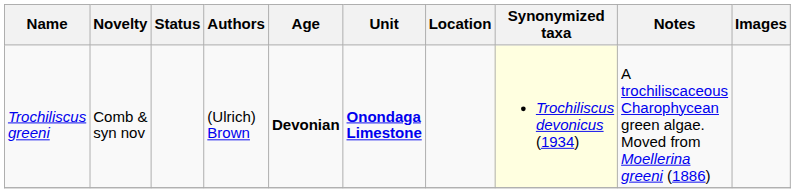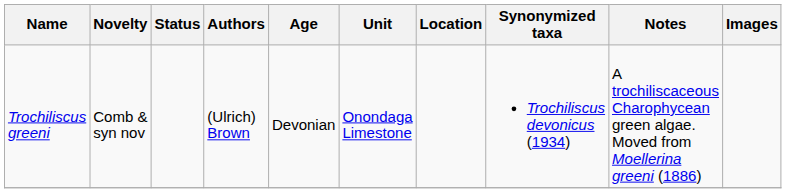(306, 124) bold -> (304, 124) normal
(384, 124) bold -> (378, 124) normal
(556, 125) lightyellow background -> (547, 125) no background
